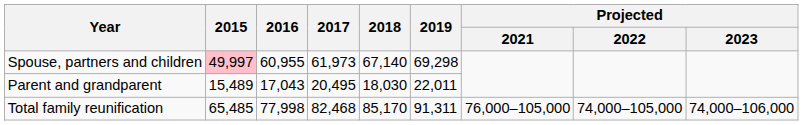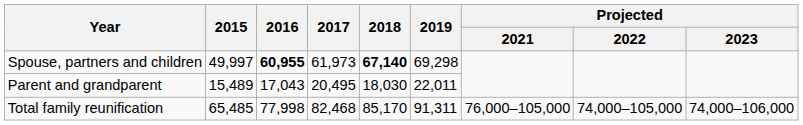(231, 62) pink background -> (231, 62) no background
(282, 62) normal -> (282, 62) bold
(385, 62) normal -> (385, 62) bold
